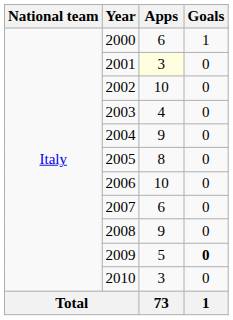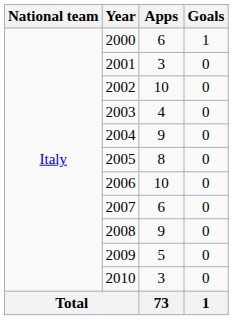(161, 64) lightyellow background -> (161, 64) no background
(206, 254) bold -> (206, 254) normal
